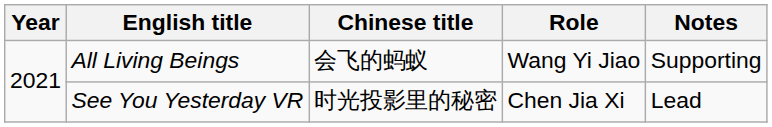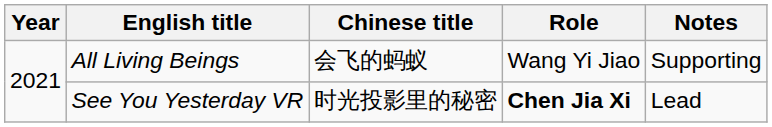(566, 101) normal -> (569, 101) bold
